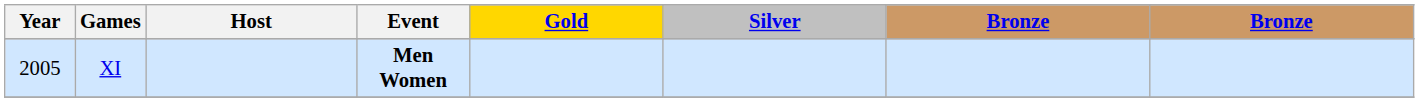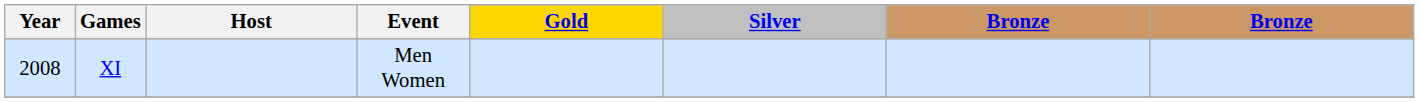(40, 68) 2005 -> (40, 68) 2008
(413, 68) bold -> (413, 68) normal
